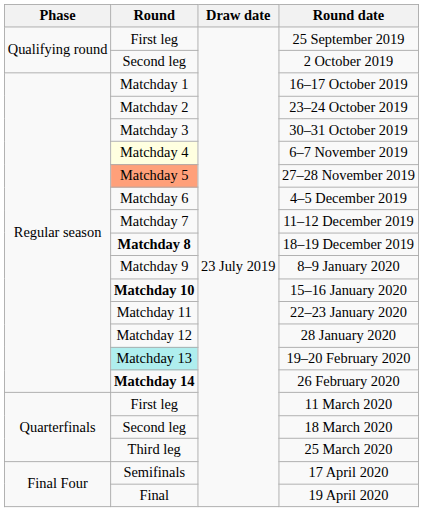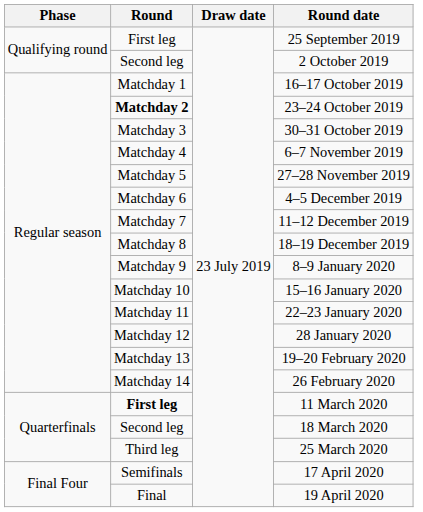(154, 107) normal -> (152, 107) bold
(154, 152) lightyellow background -> (152, 152) no background
(154, 175) lightsalmon background -> (152, 175) no background
(154, 244) bold -> (152, 244) normal
(154, 289) bold -> (152, 289) normal
(154, 358) paleturquoise background -> (152, 358) no background
(154, 381) bold -> (152, 381) normal
(154, 404) normal -> (152, 404) bold
